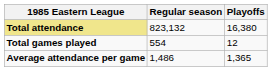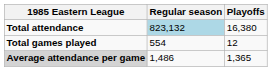(45, 27) khaki background -> (45, 27) no background
(167, 27) no background -> (167, 27) lightblue background
(76, 58) no background -> (76, 58) lightgrey background
